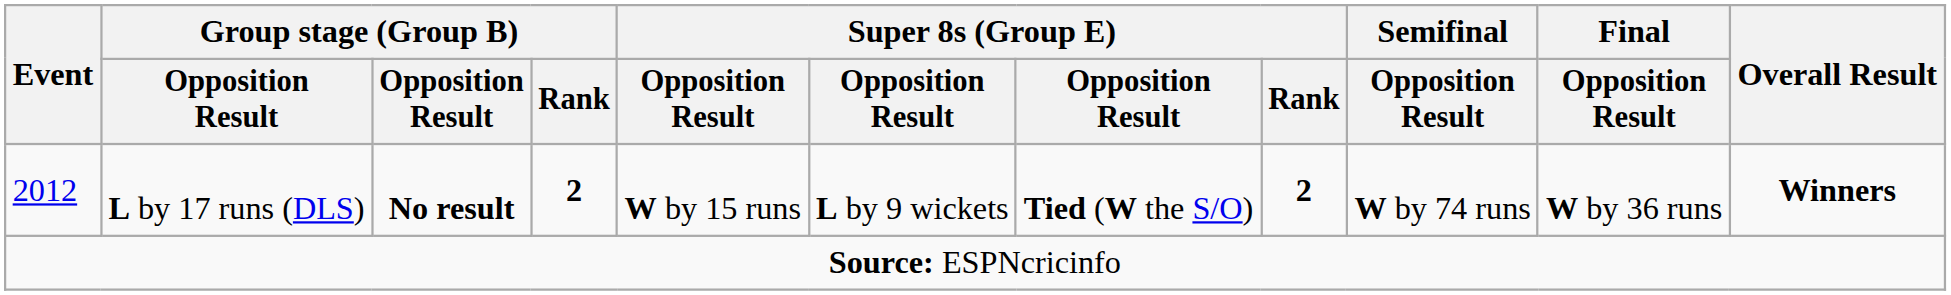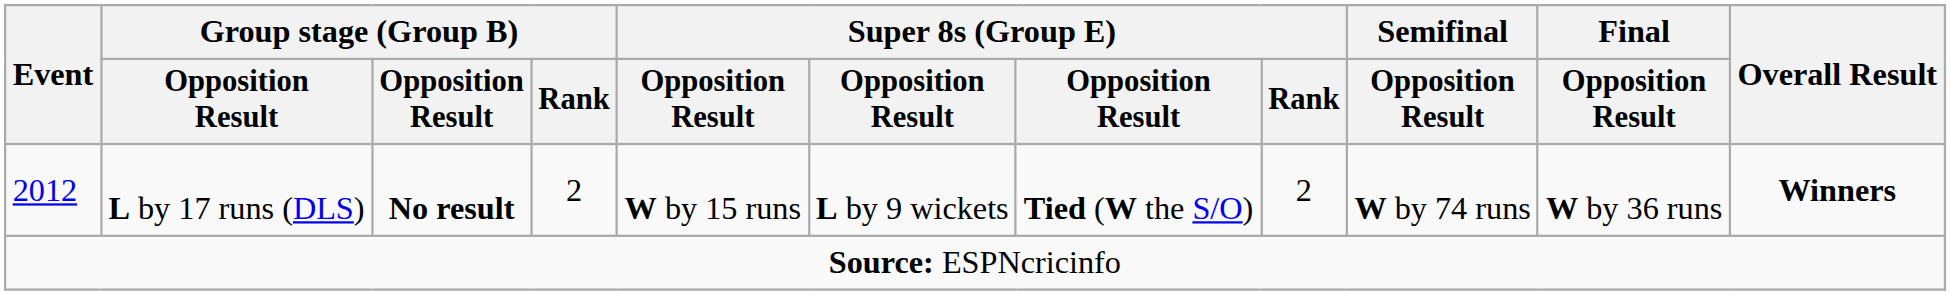(574, 189) bold -> (574, 189) normal
(1304, 189) bold -> (1304, 189) normal
